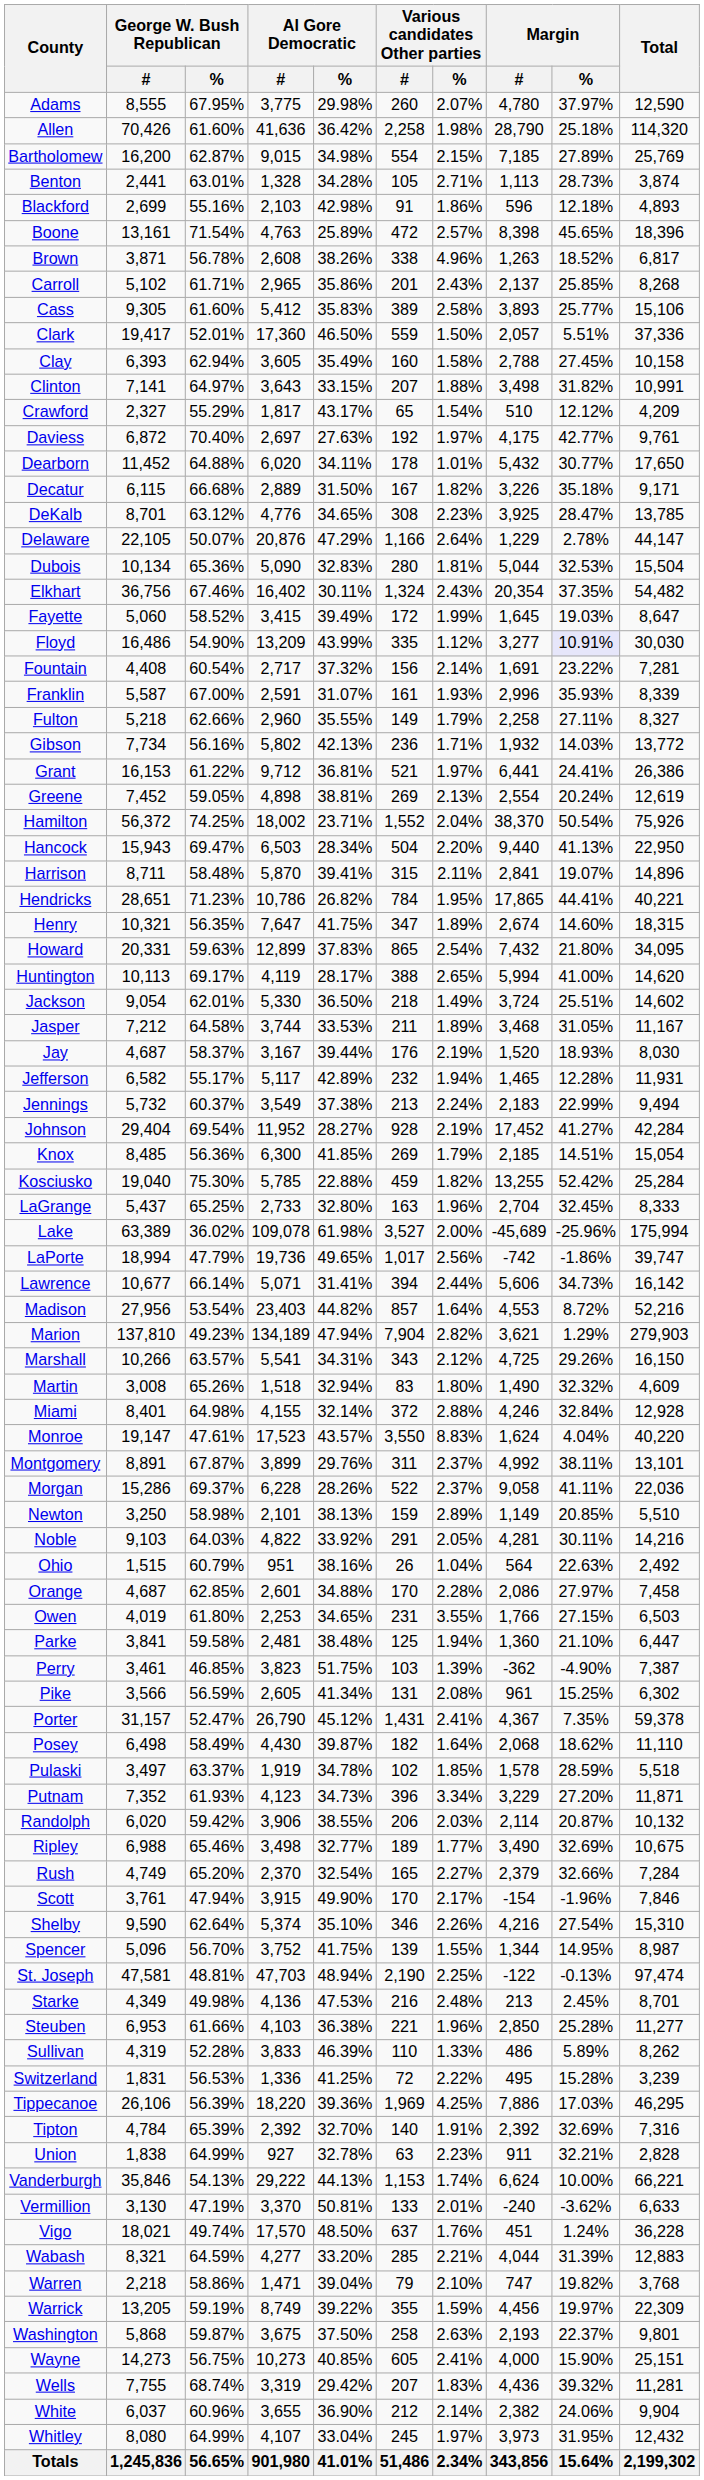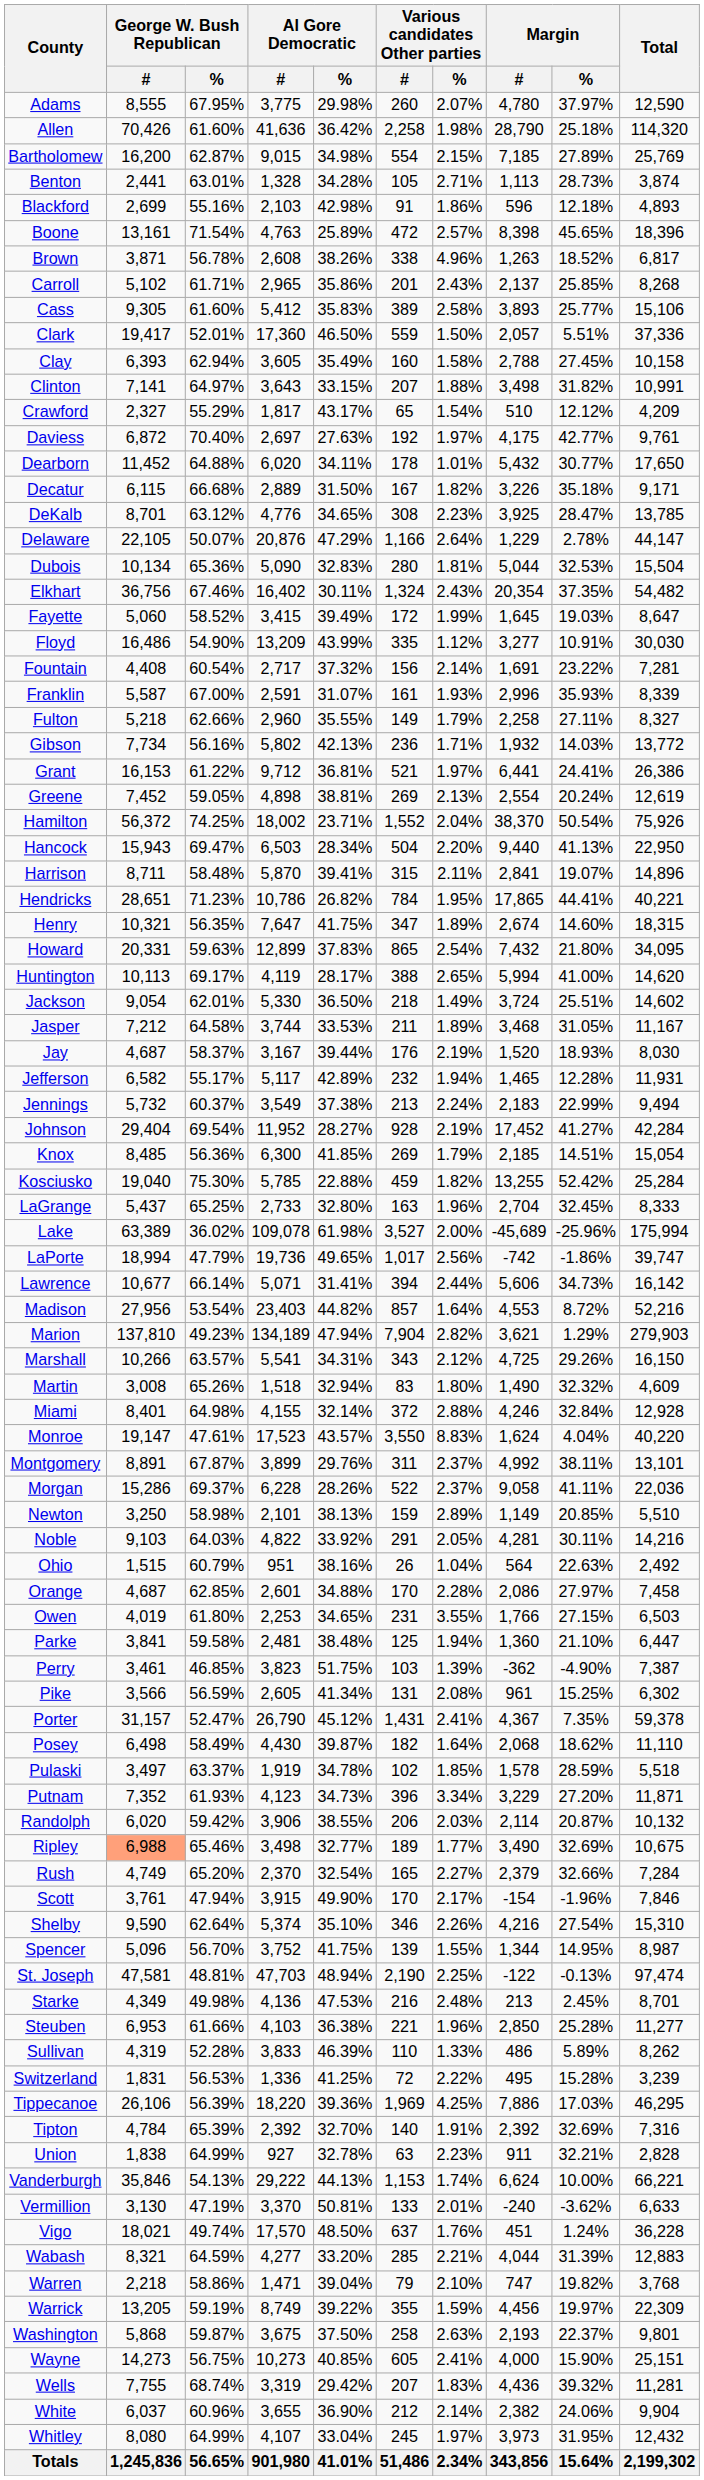(586, 643) lavender background -> (586, 643) no background
(146, 1847) no background -> (146, 1847) lightsalmon background
